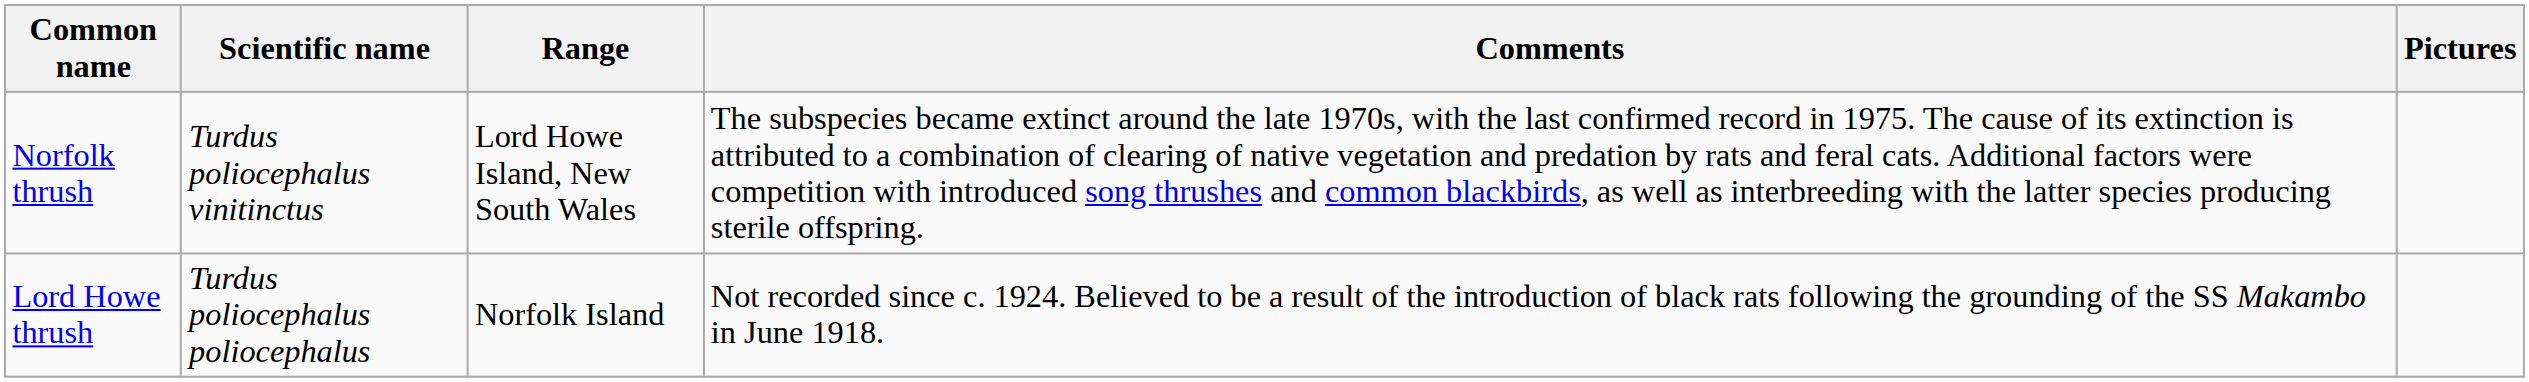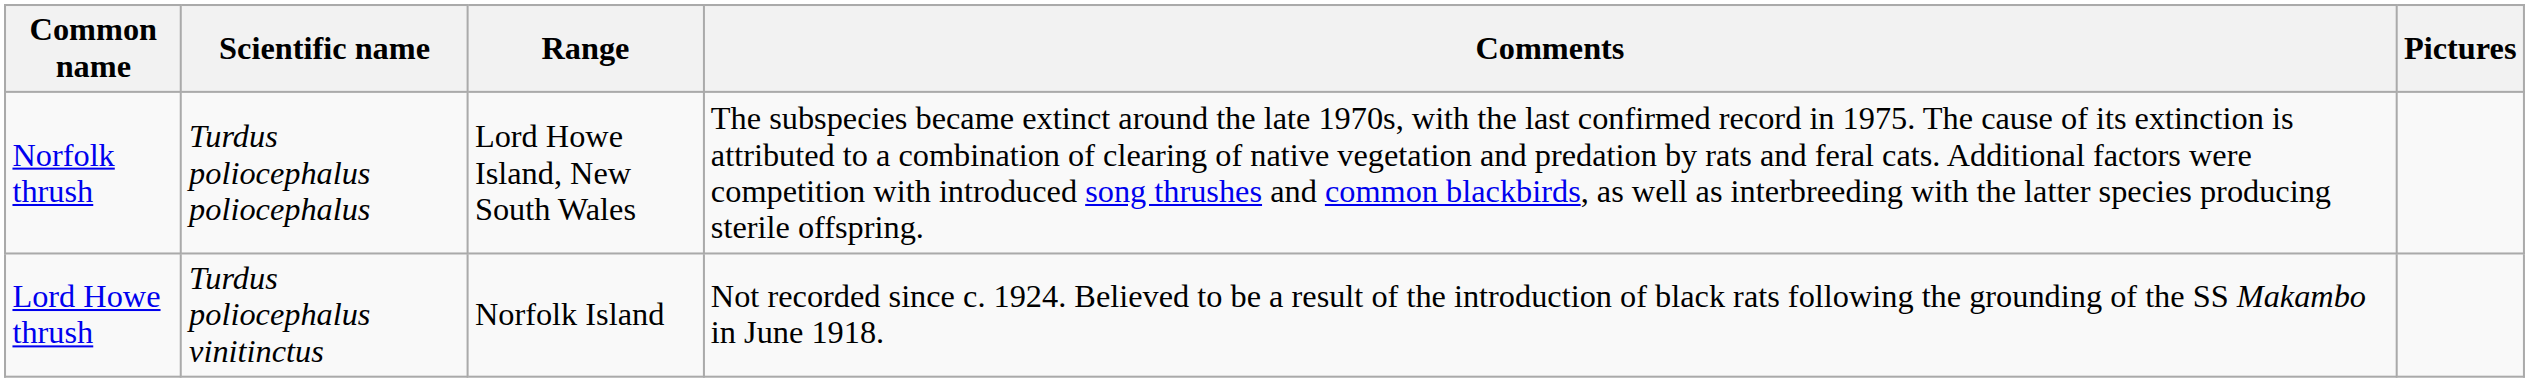(280, 172) Turdus poliocephalus vinitinctus -> (280, 172) Turdus poliocephalus poliocephalus
(280, 314) Turdus poliocephalus poliocephalus -> (280, 314) Turdus poliocephalus vinitinctus
